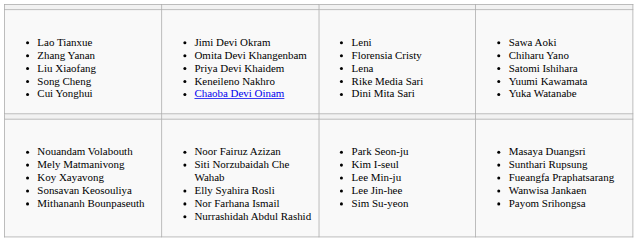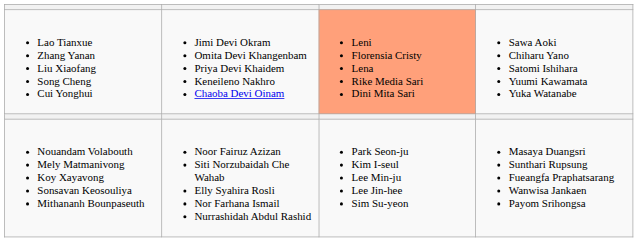(397, 69) no background -> (397, 69) lightsalmon background
